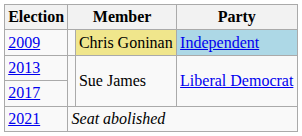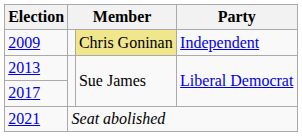(220, 42) lightblue background -> (220, 42) no background
